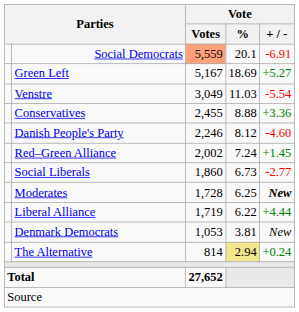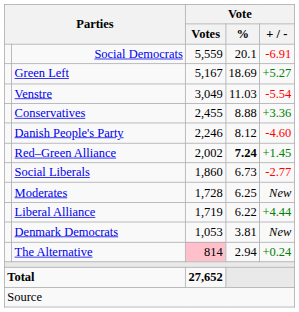(209, 53) lightsalmon background -> (209, 53) no background
(246, 152) normal -> (246, 152) bold
(280, 192) bold -> (280, 192) normal
(213, 251) no background -> (213, 251) pink background
(246, 251) khaki background -> (246, 251) no background
